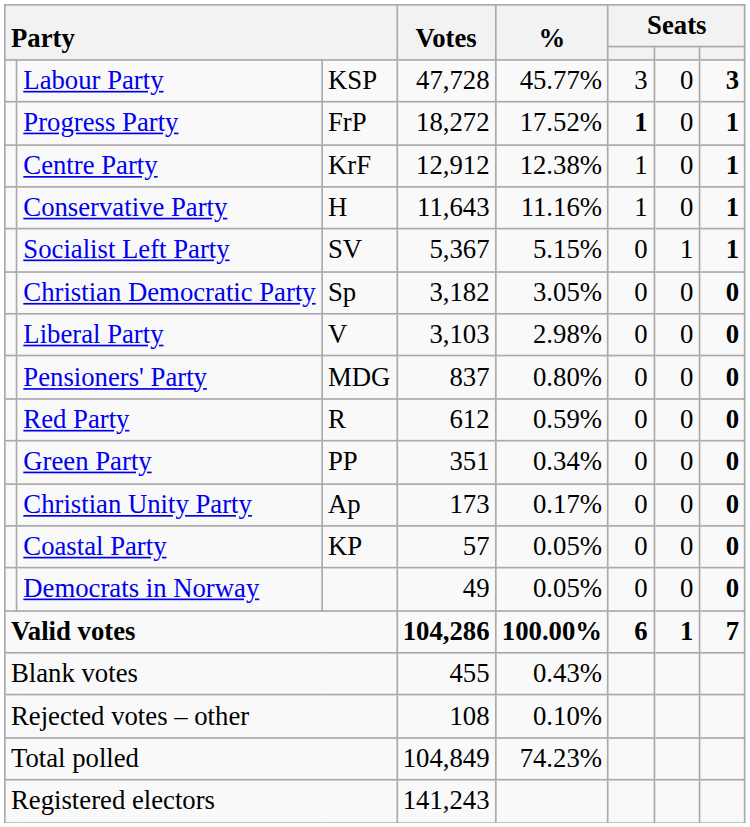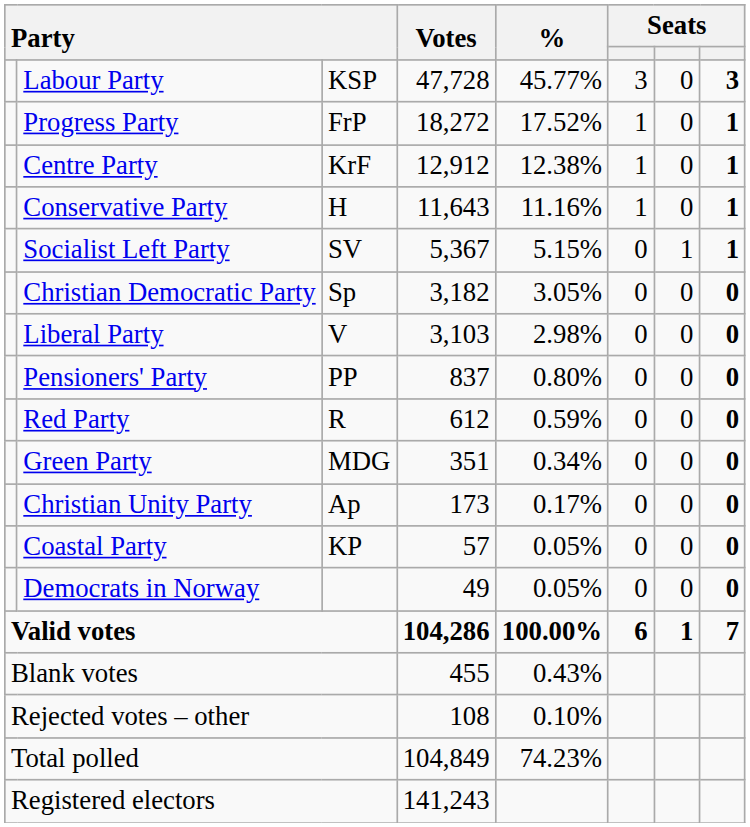(641, 122) bold -> (641, 122) normal
(359, 377) MDG -> (343, 377) PP
(343, 461) PP -> (359, 461) MDG
